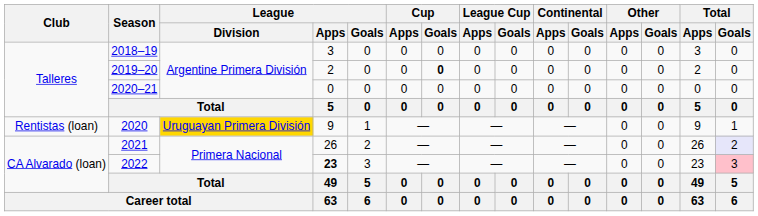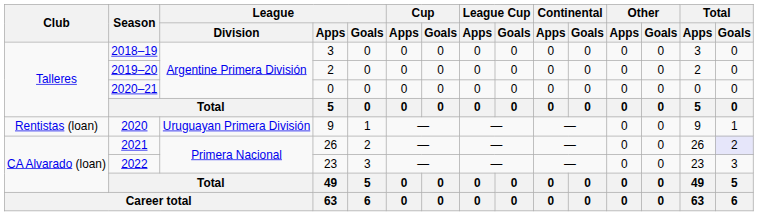(441, 70) bold -> (441, 70) normal
(237, 126) gold background -> (237, 126) no background
(330, 164) bold -> (330, 164) normal
(734, 164) pink background -> (734, 164) no background
